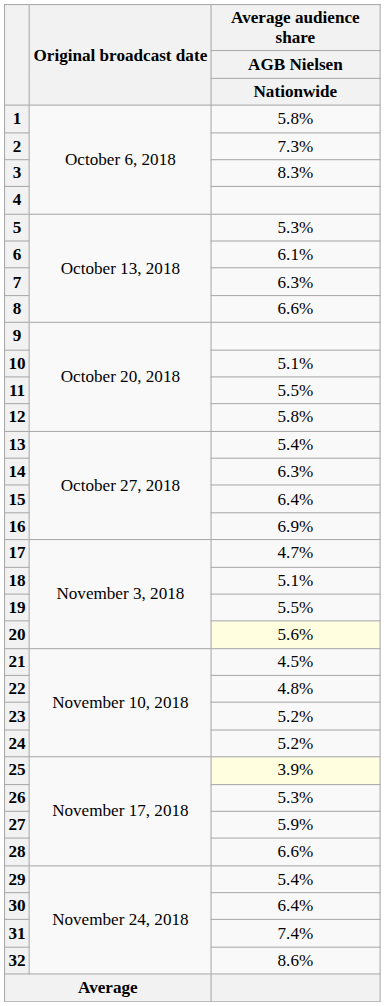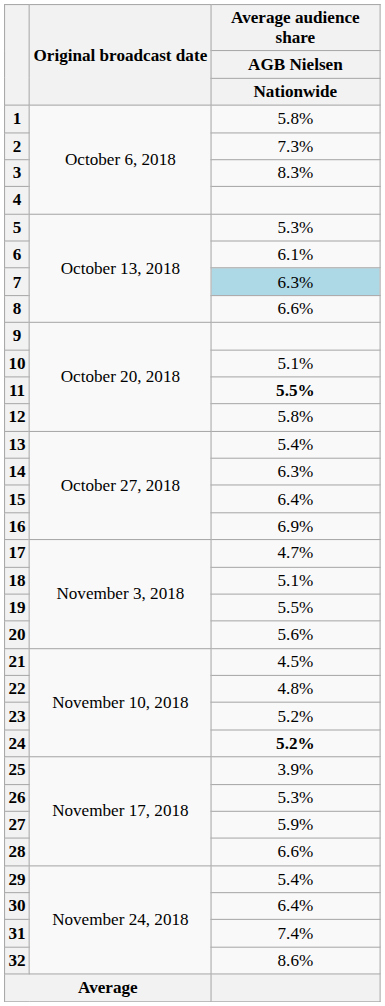(295, 281) no background -> (295, 281) lightblue background
(295, 390) normal -> (295, 390) bold
(295, 634) lightyellow background -> (295, 634) no background
(295, 743) normal -> (295, 743) bold
(295, 770) lightyellow background -> (295, 770) no background
